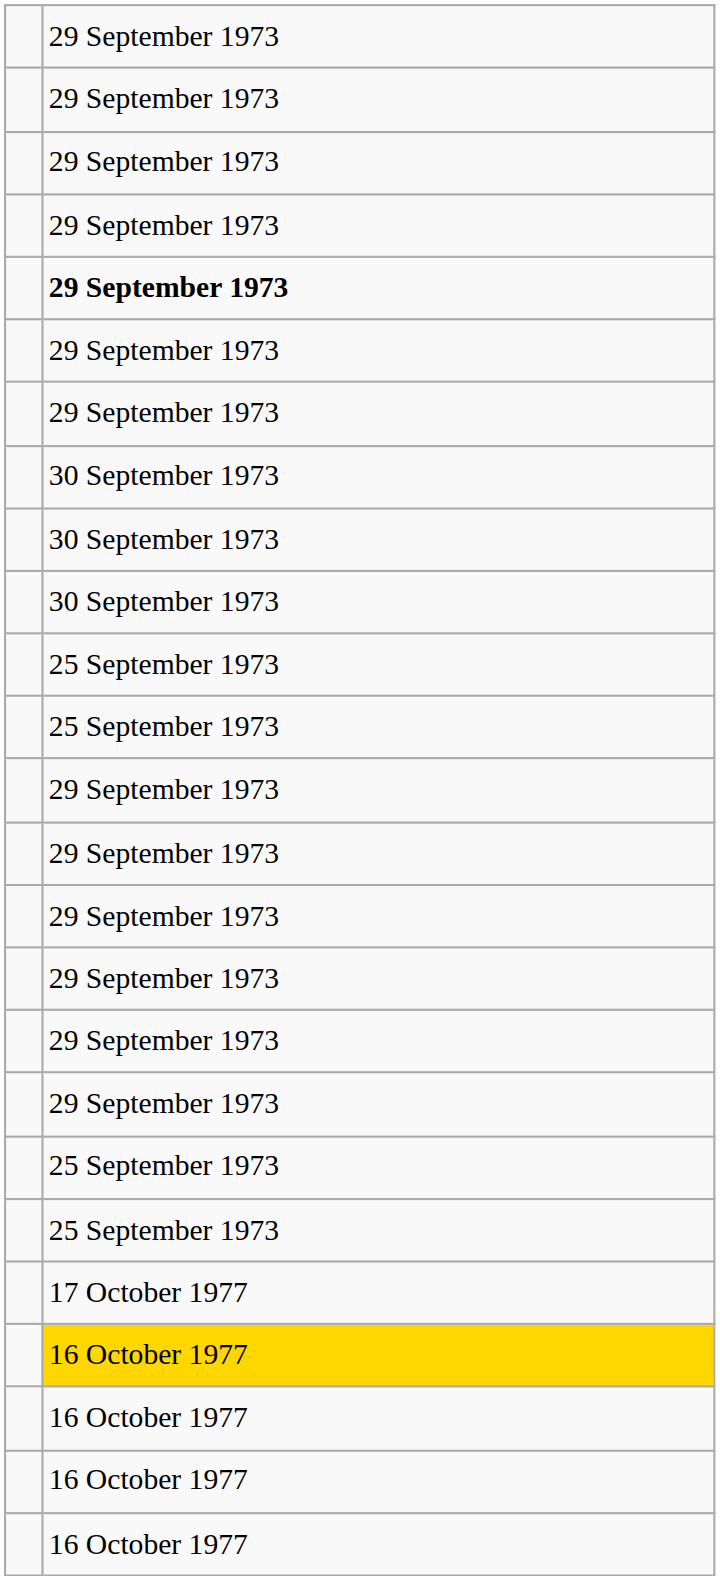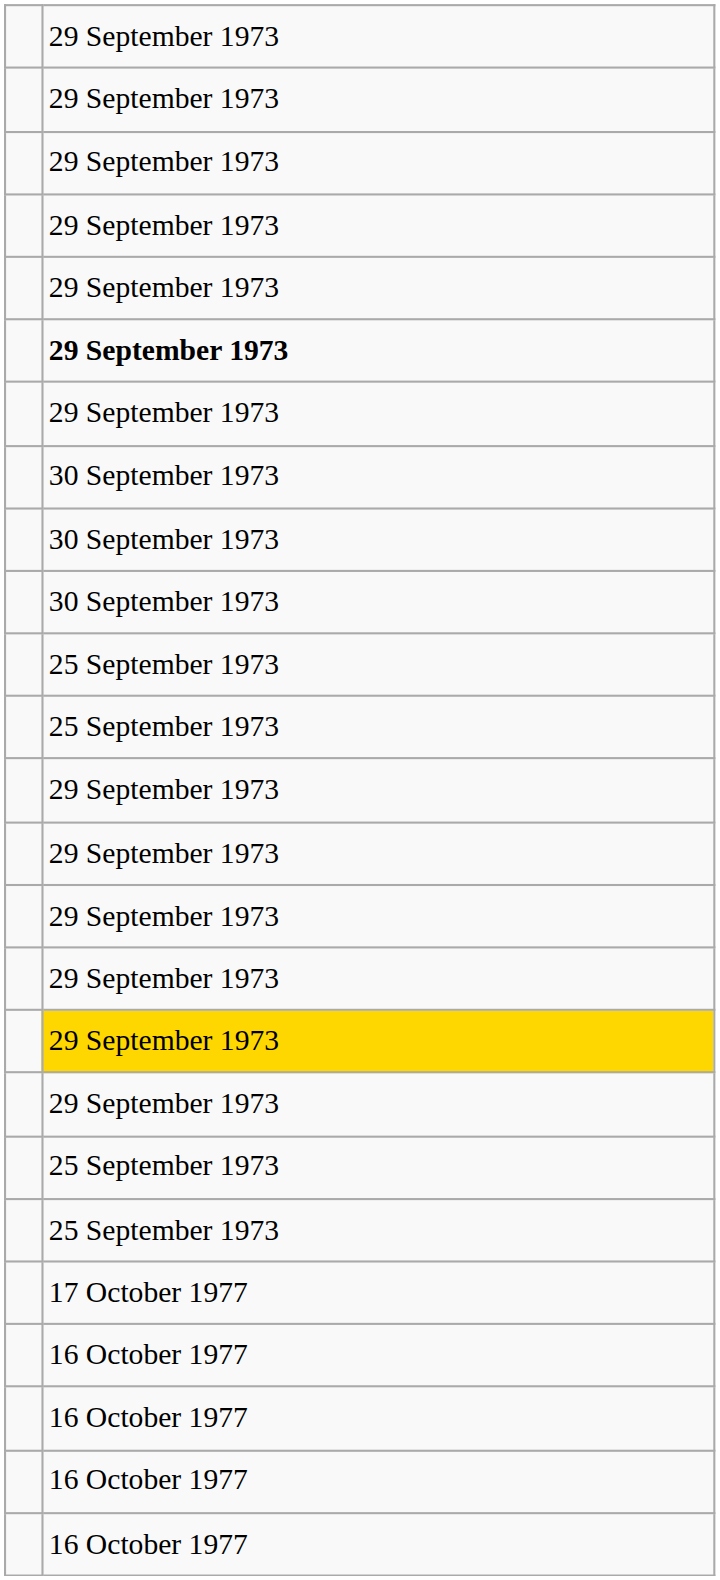(169, 287) bold -> (164, 287) normal
(164, 349) normal -> (169, 349) bold
(164, 1040) no background -> (164, 1040) gold background
(148, 1354) gold background -> (148, 1354) no background
